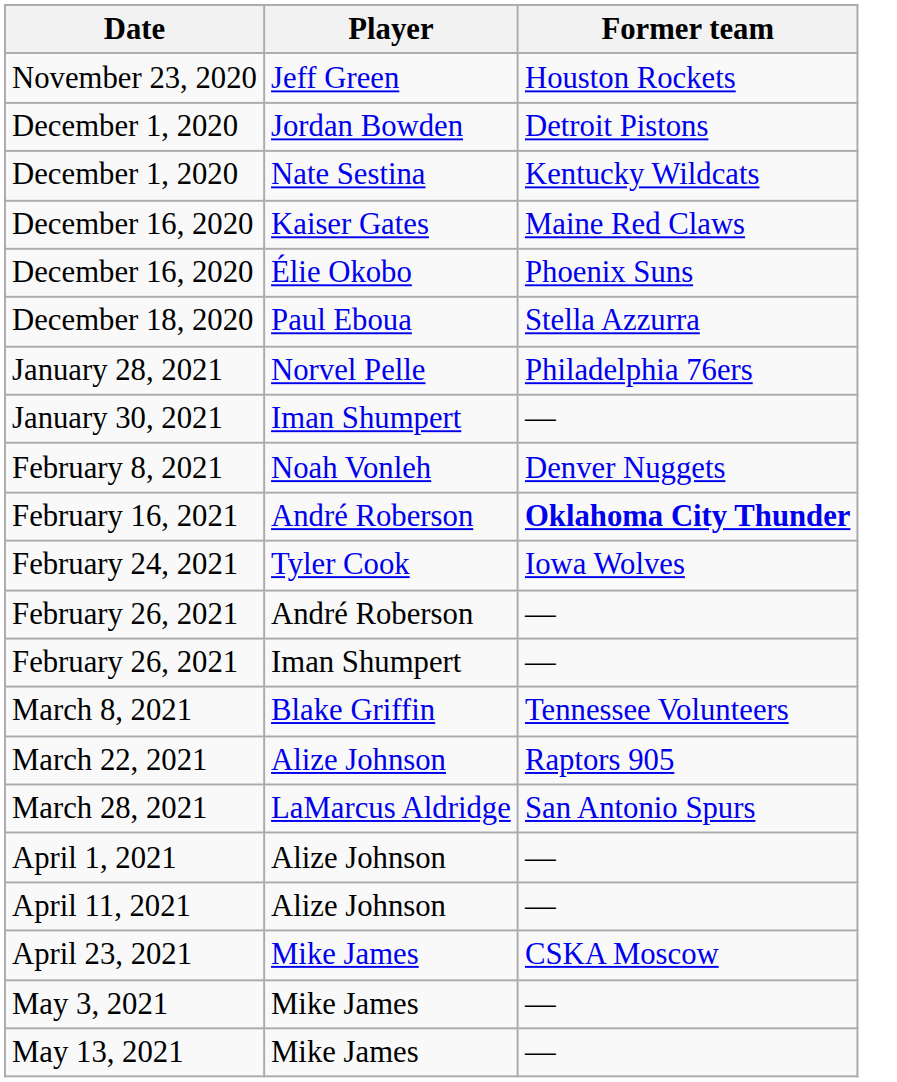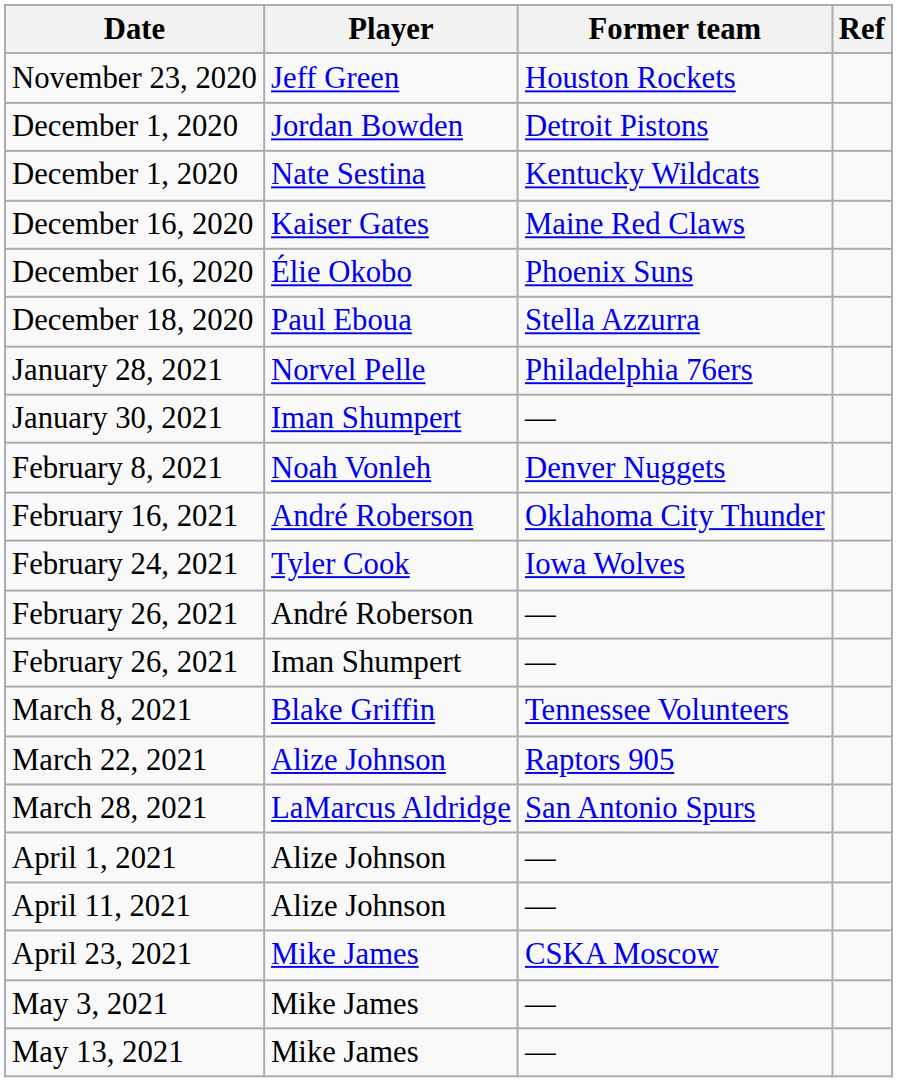+ column: (862, 28)
(688, 516) bold -> (675, 516) normal
